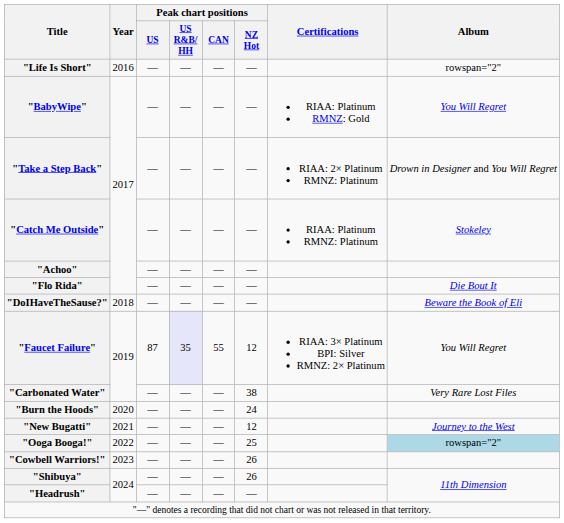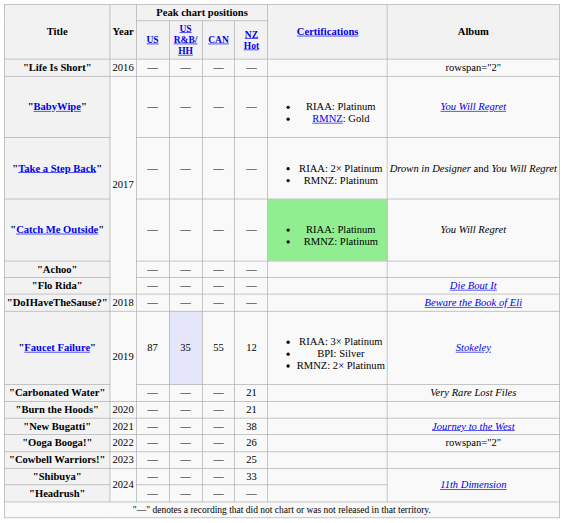(328, 236) no background -> (328, 236) lightgreen background
(473, 230) Stokeley -> (473, 230) You Will Regret
(473, 347) You Will Regret -> (473, 347) Stokeley
(251, 393) 38 -> (251, 393) 21
(251, 409) 24 -> (251, 409) 21
(251, 426) 12 -> (251, 426) 38
(251, 443) 25 -> (251, 443) 26
(473, 443) lightblue background -> (473, 443) no background
(251, 460) 26 -> (251, 460) 25
(251, 476) 26 -> (251, 476) 33
